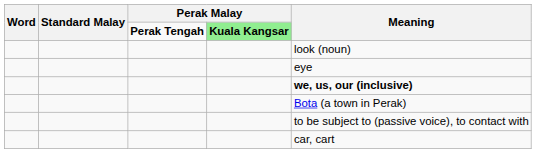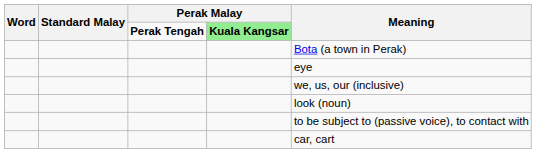(322, 49) look (noun) -> (350, 49) Bota (a town in Perak)
(353, 85) bold -> (349, 85) normal
(350, 103) Bota (a town in Perak) -> (322, 103) look (noun)
